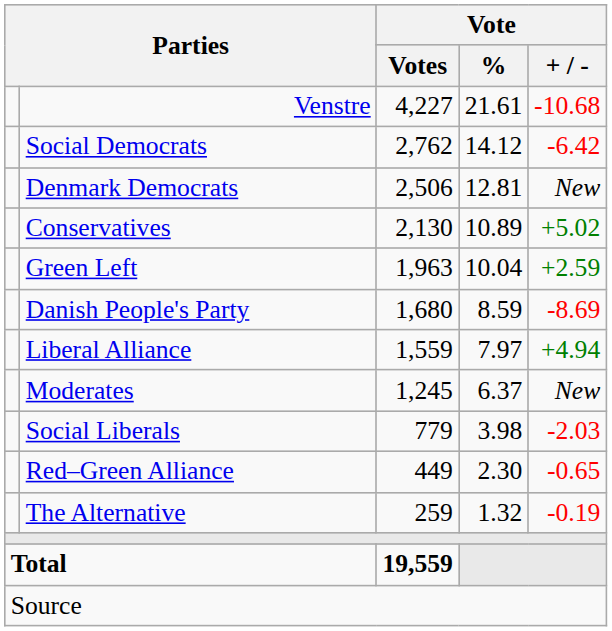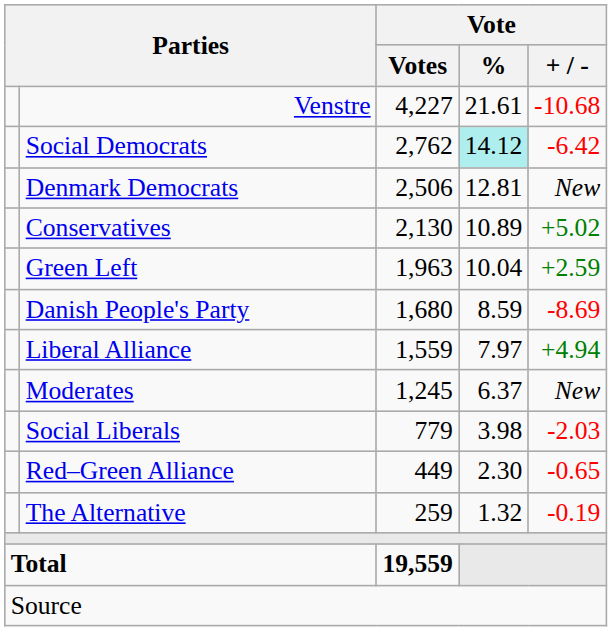(494, 146) no background -> (494, 146) paleturquoise background
